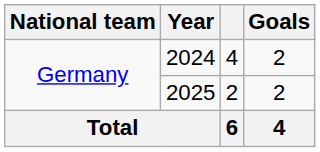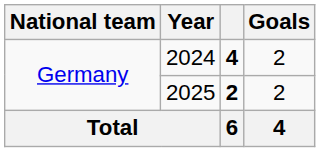(232, 57) normal -> (232, 57) bold
(232, 92) normal -> (232, 92) bold
